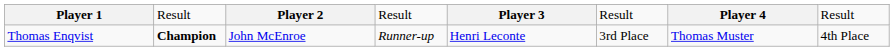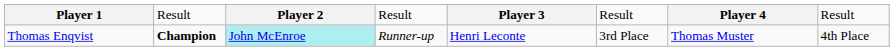(267, 35) no background -> (267, 35) paleturquoise background
